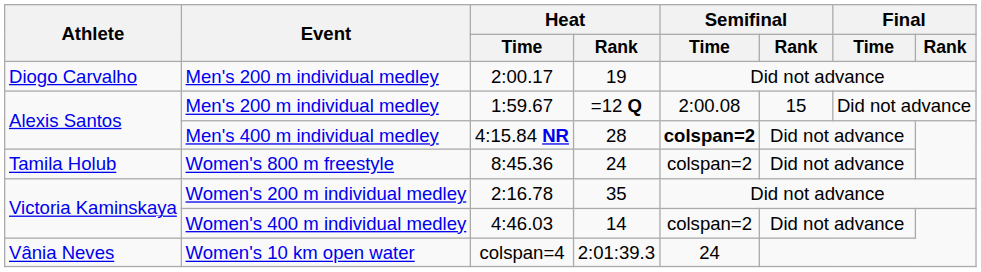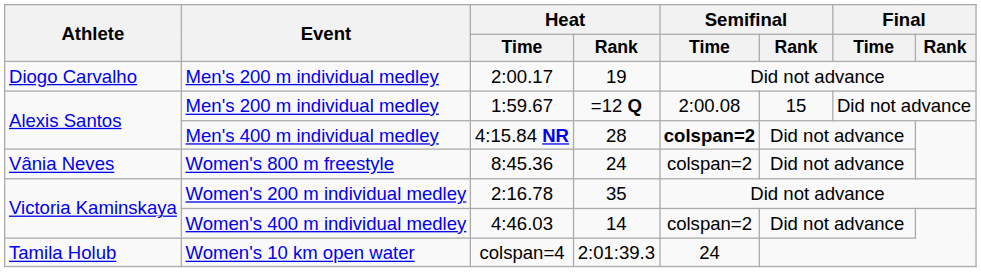(63, 165) Tamila Holub -> (62, 165) Vânia Neves
(62, 253) Vânia Neves -> (63, 253) Tamila Holub
